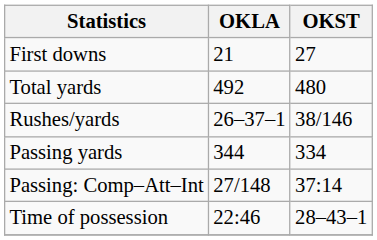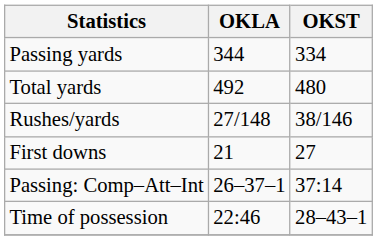rows swapped: (58, 54) <-> (66, 152)
(249, 119) 26–37–1 -> (242, 119) 27/148
(242, 185) 27/148 -> (249, 185) 26–37–1
